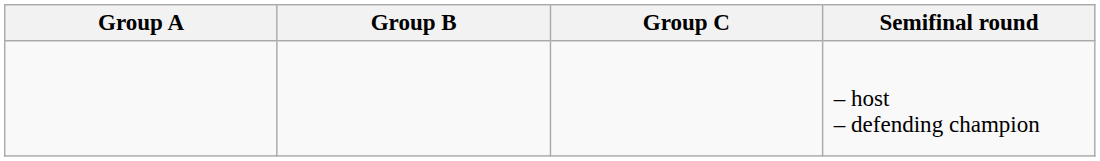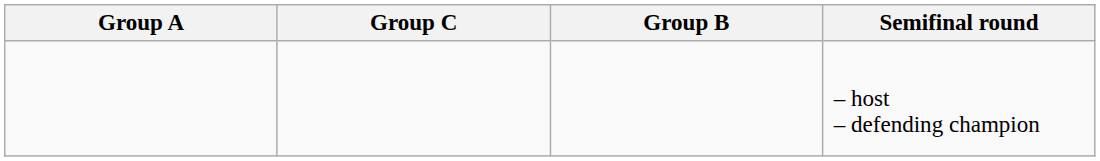columns swapped: (414, 22) <-> (686, 22)
